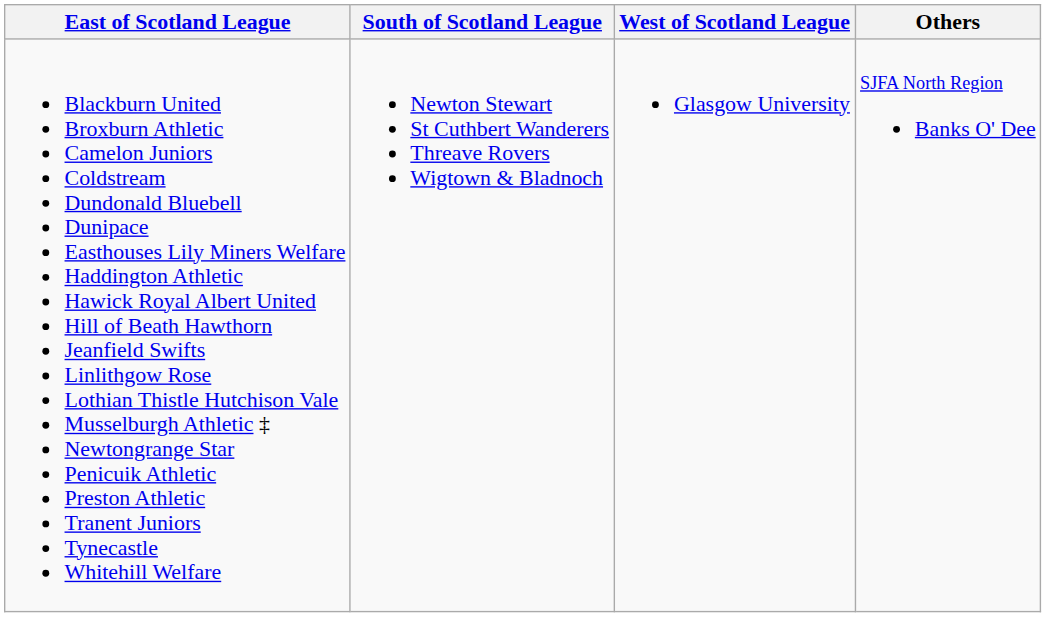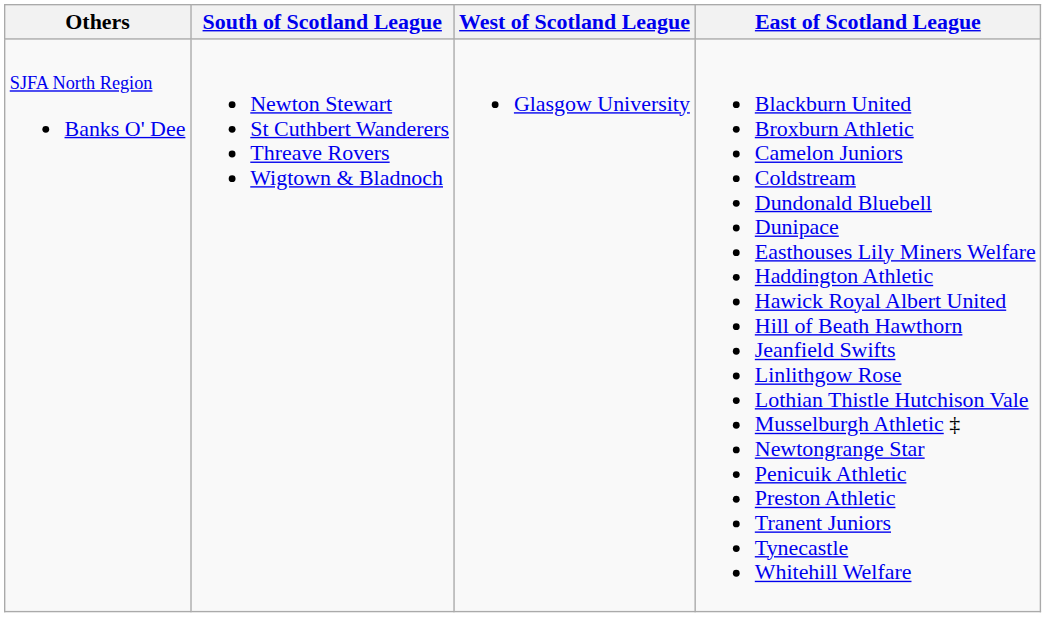columns swapped: (178, 21) <-> (948, 21)
